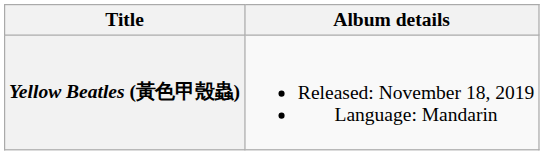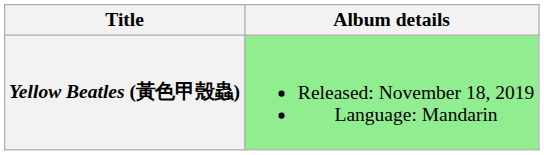(392, 104) no background -> (392, 104) lightgreen background
